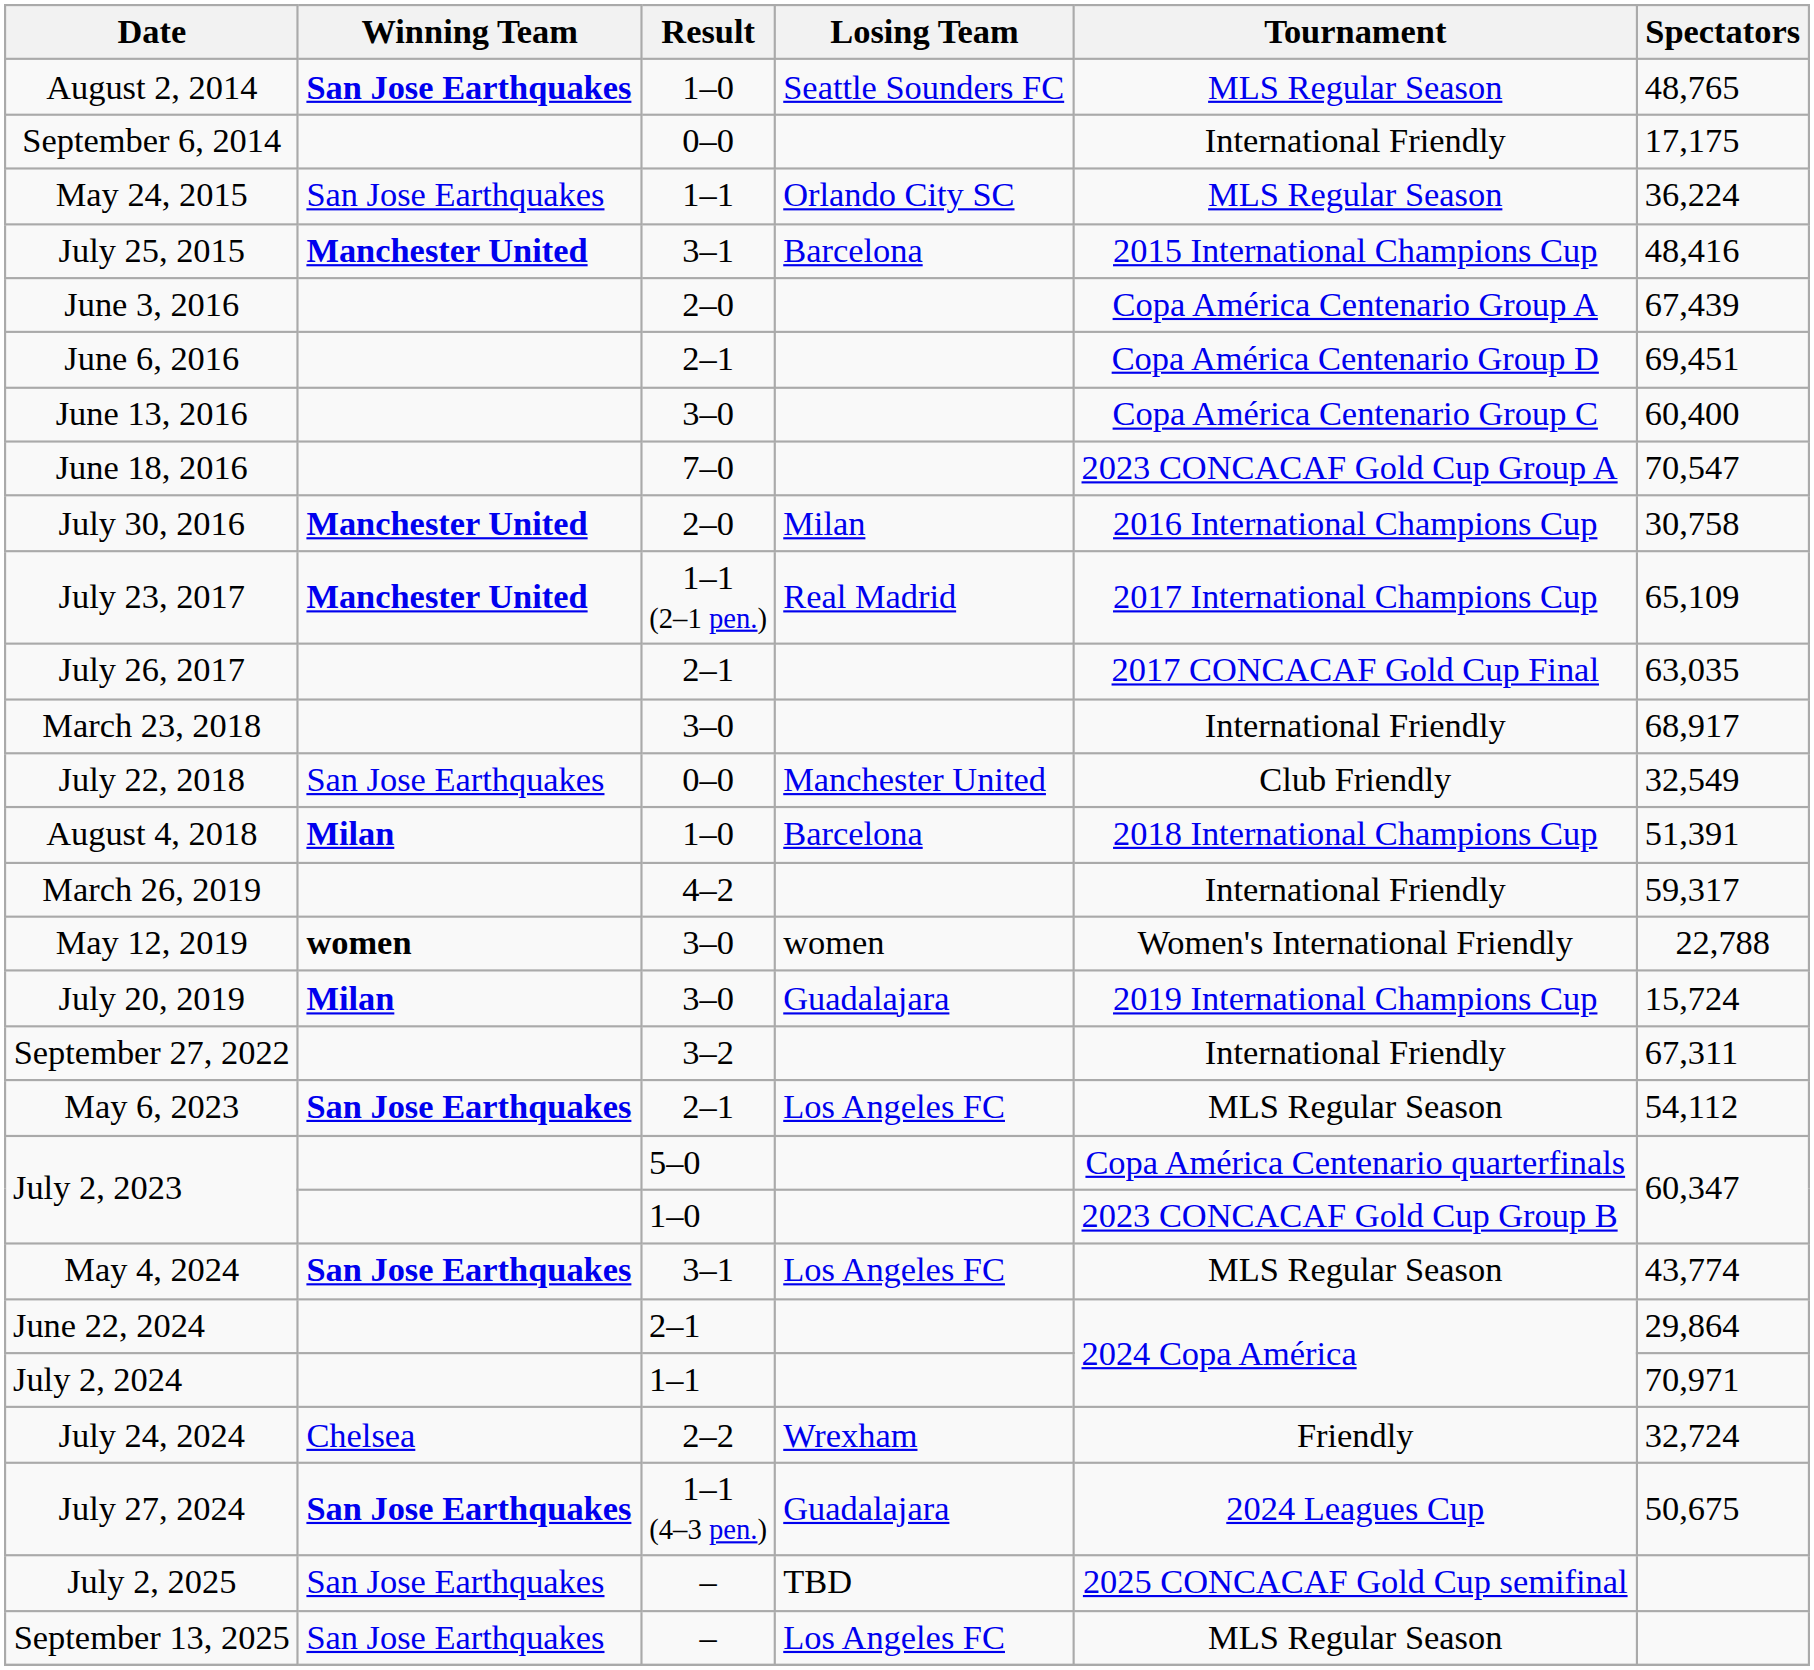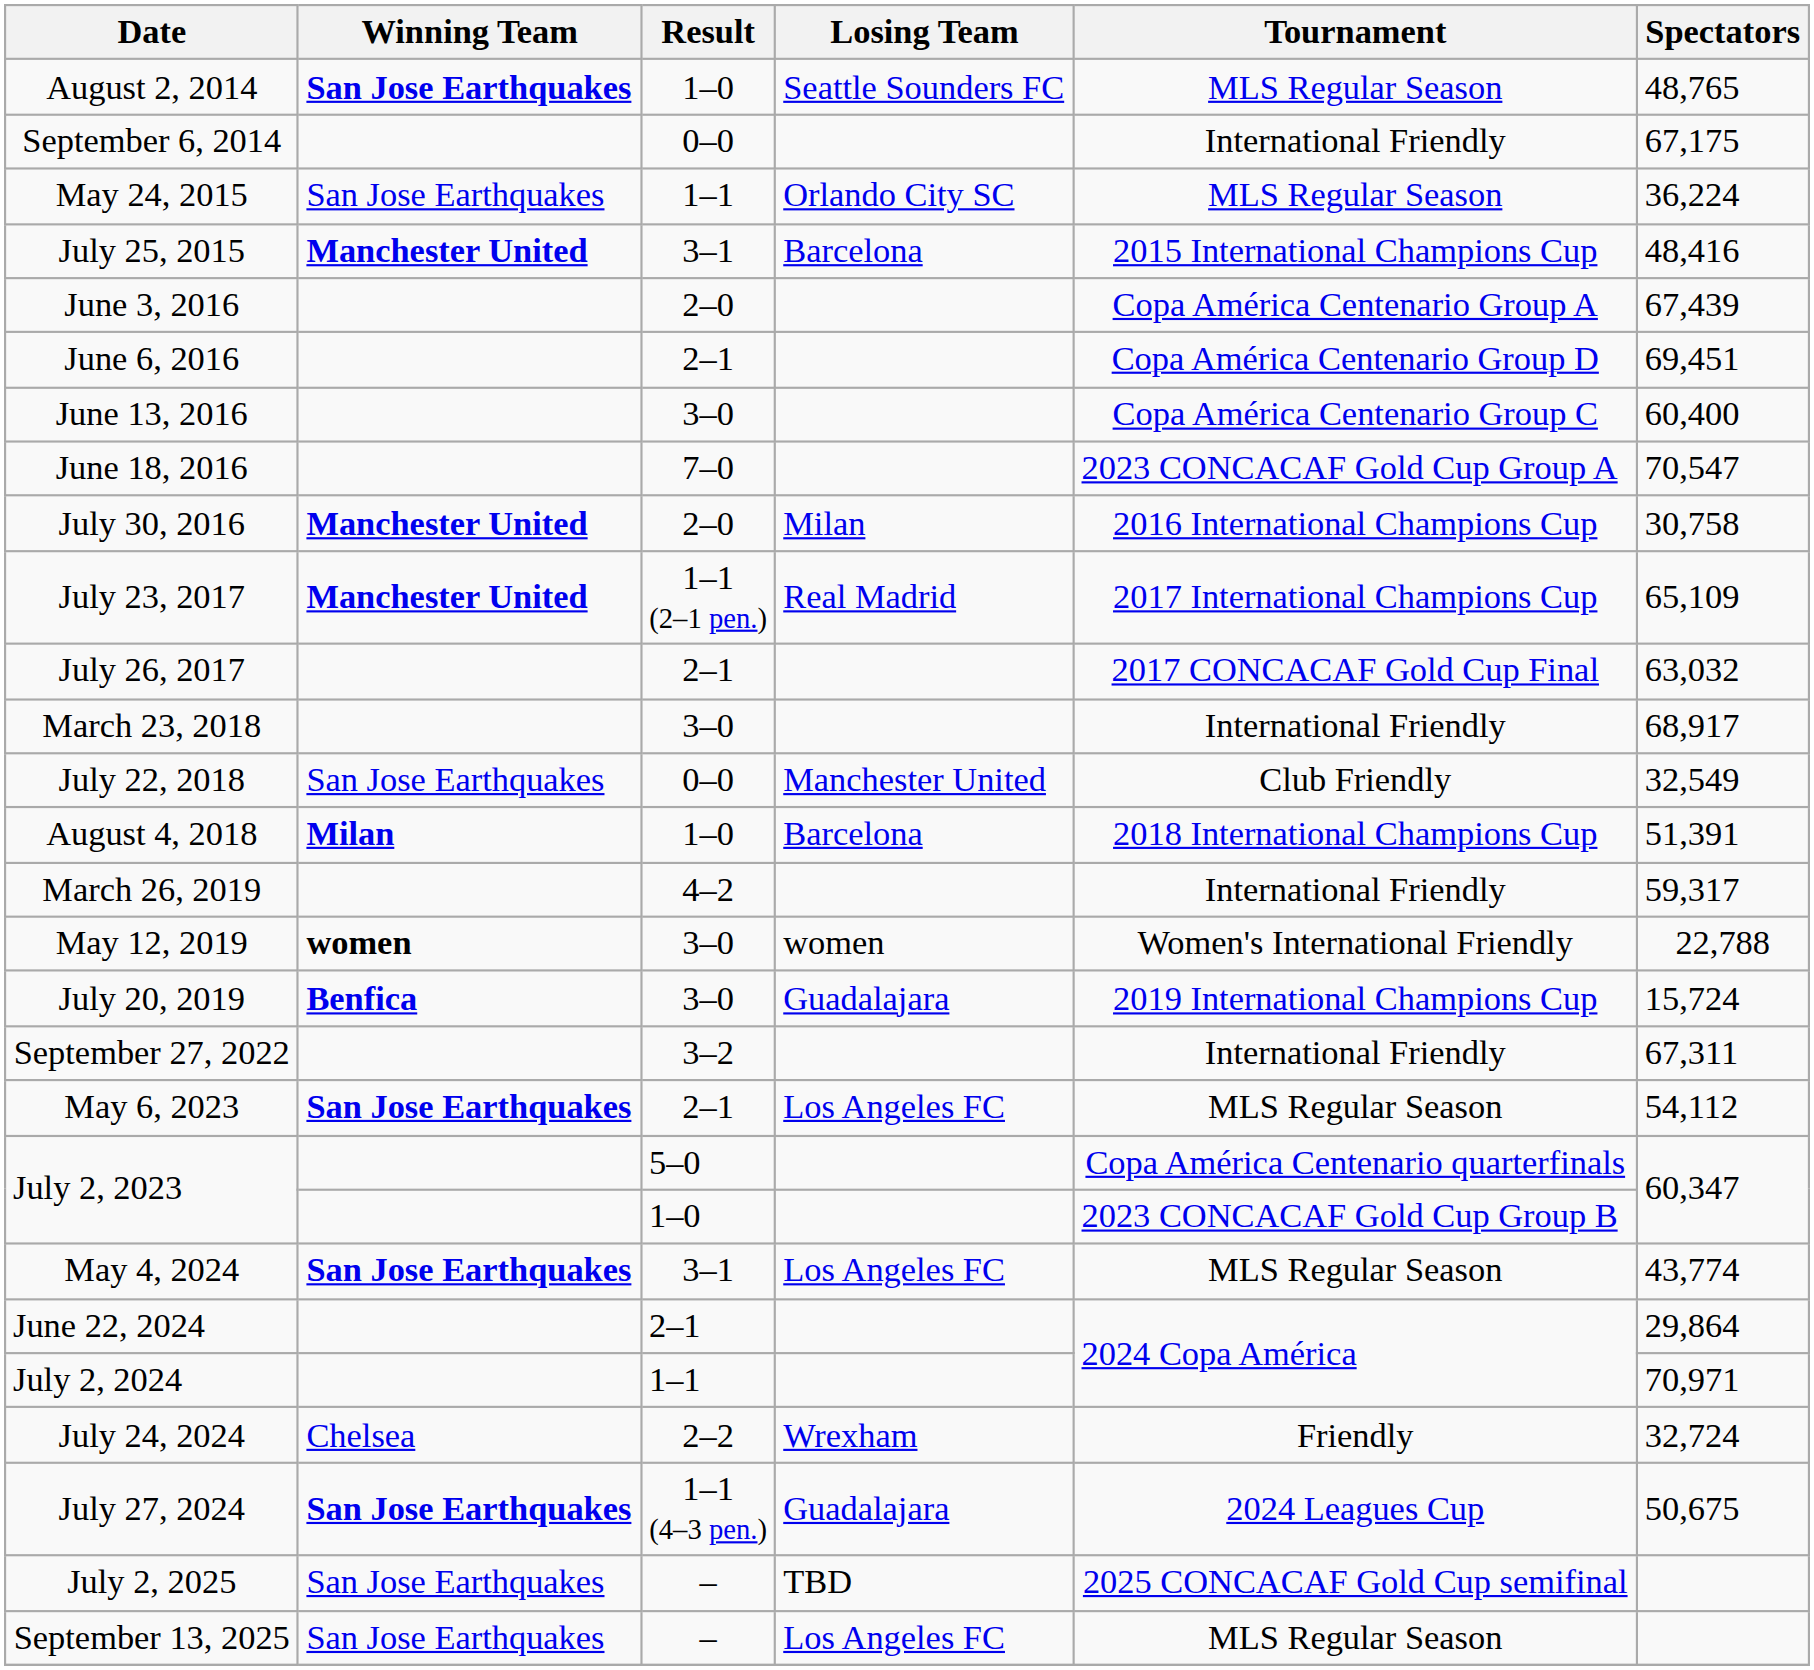(1692, 140) 17,175 -> (1692, 140) 67,175
(1692, 670) 63,035 -> (1692, 670) 63,032
(350, 997) Milan -> (362, 997) Benfica
